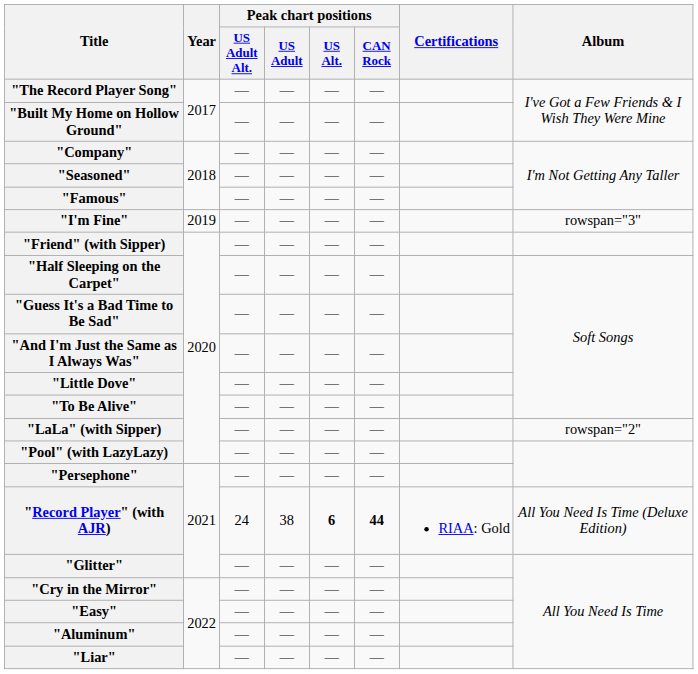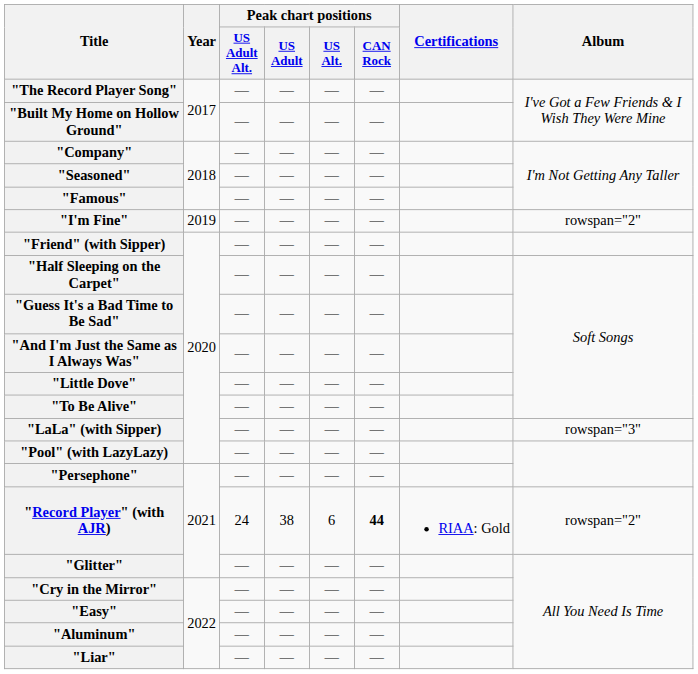(603, 221) rowspan="3" -> (603, 221) rowspan="2"
(603, 429) rowspan="2" -> (603, 429) rowspan="3"
(332, 520) bold -> (332, 520) normal
(603, 520) All You Need Is Time (Deluxe Edition) -> (603, 520) rowspan="2"
